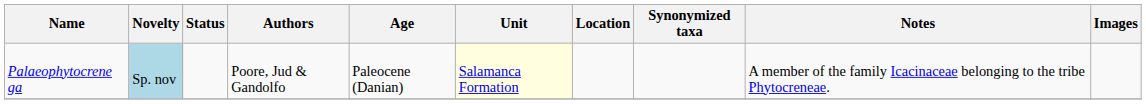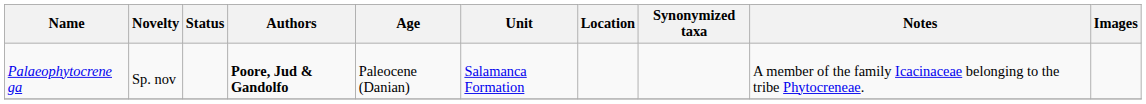(154, 79) lightblue background -> (154, 79) no background
(269, 79) normal -> (272, 79) bold
(490, 79) lightyellow background -> (496, 79) no background
